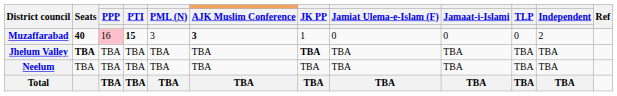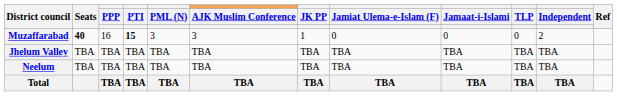(106, 36) pink background -> (106, 36) no background
(194, 36) bold -> (194, 36) normal
(85, 52) bold -> (85, 52) normal
(310, 52) bold -> (310, 52) normal
